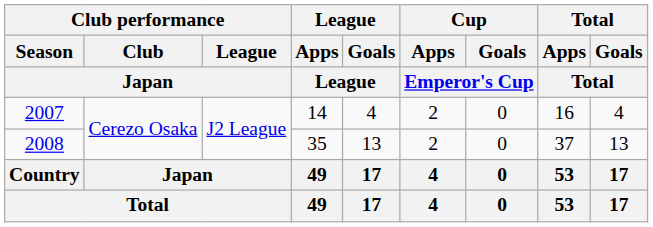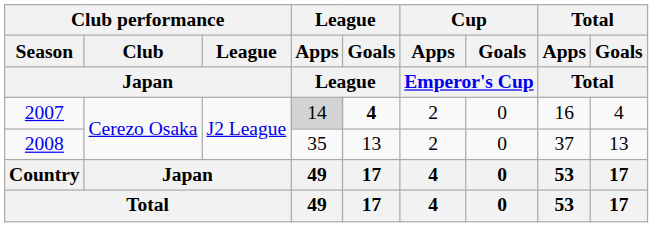(317, 112) no background -> (317, 112) lightgrey background
(371, 112) normal -> (371, 112) bold
